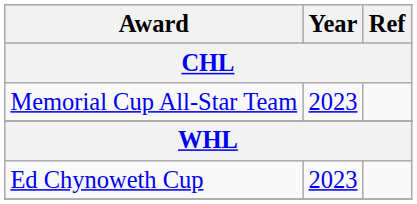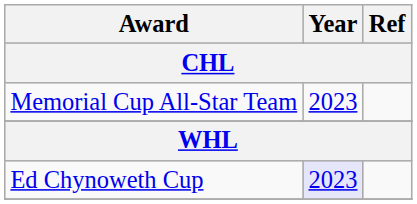(333, 179) no background -> (333, 179) lavender background
